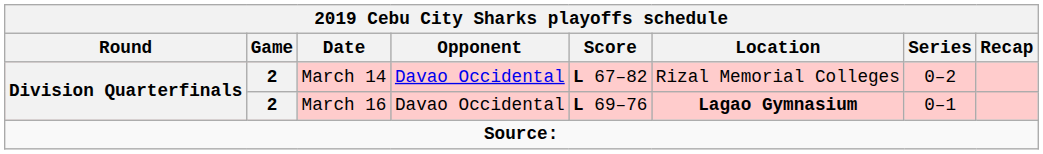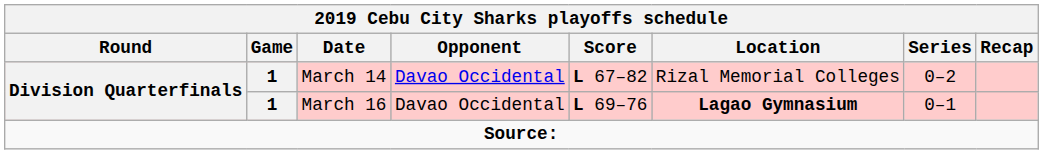(272, 77) 2 -> (272, 77) 1
(272, 106) 2 -> (272, 106) 1
